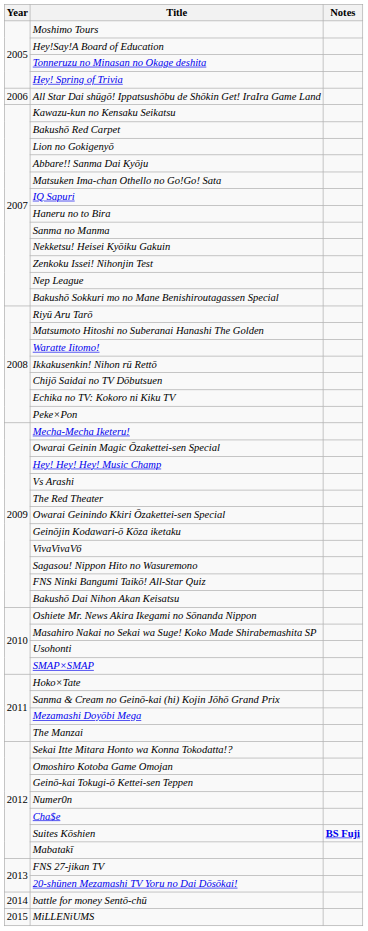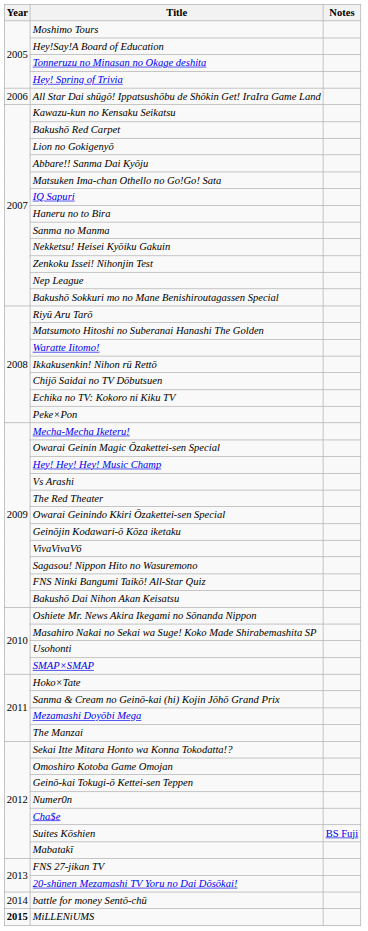(343, 833) bold -> (342, 833) normal
(17, 917) normal -> (17, 917) bold
